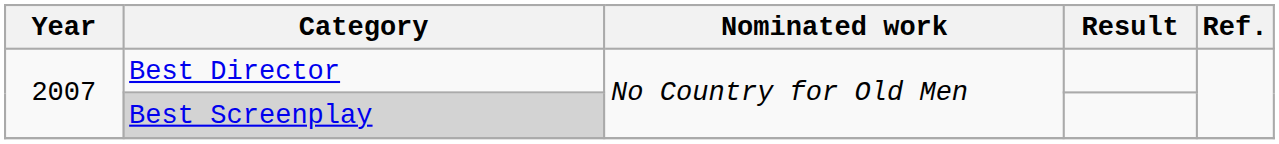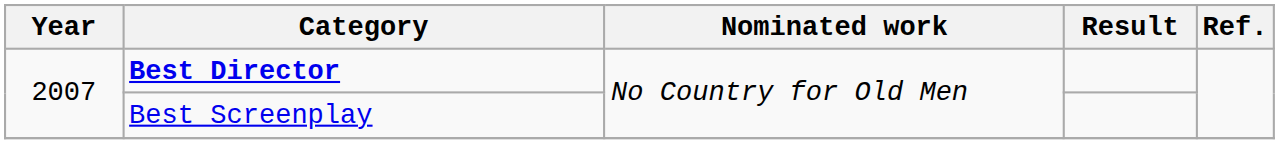(235, 71) normal -> (235, 71) bold
(251, 115) lightgrey background -> (251, 115) no background
